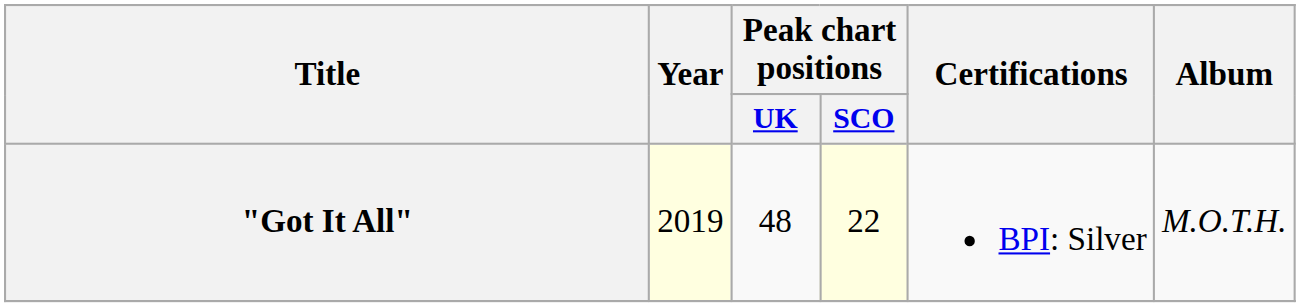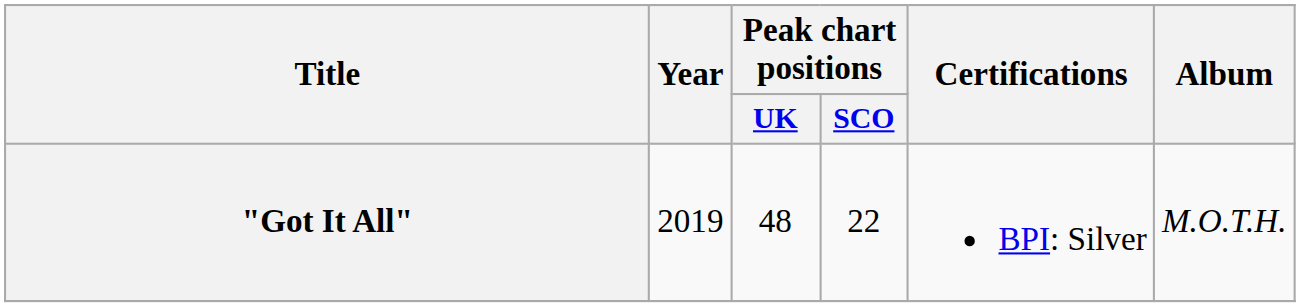(690, 221) lightyellow background -> (690, 221) no background
(864, 221) lightyellow background -> (864, 221) no background
